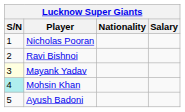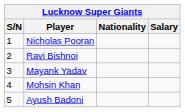(9, 71) lightyellow background -> (9, 71) no background
(9, 85) paleturquoise background -> (9, 85) no background
